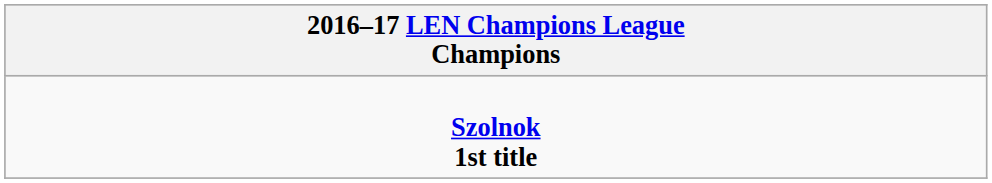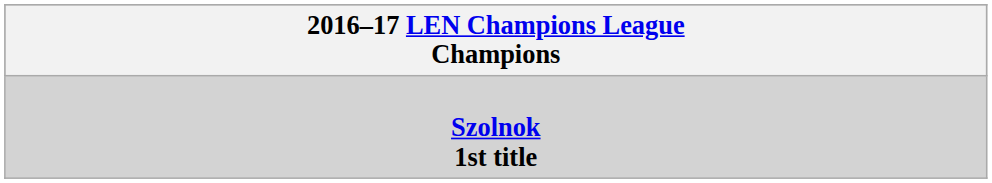(496, 141) no background -> (496, 141) lightgrey background
